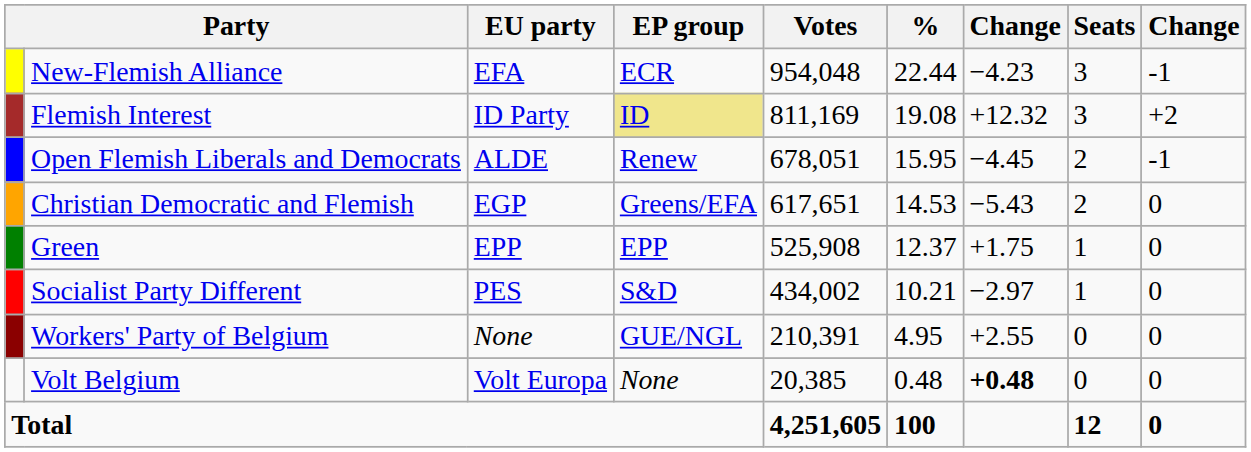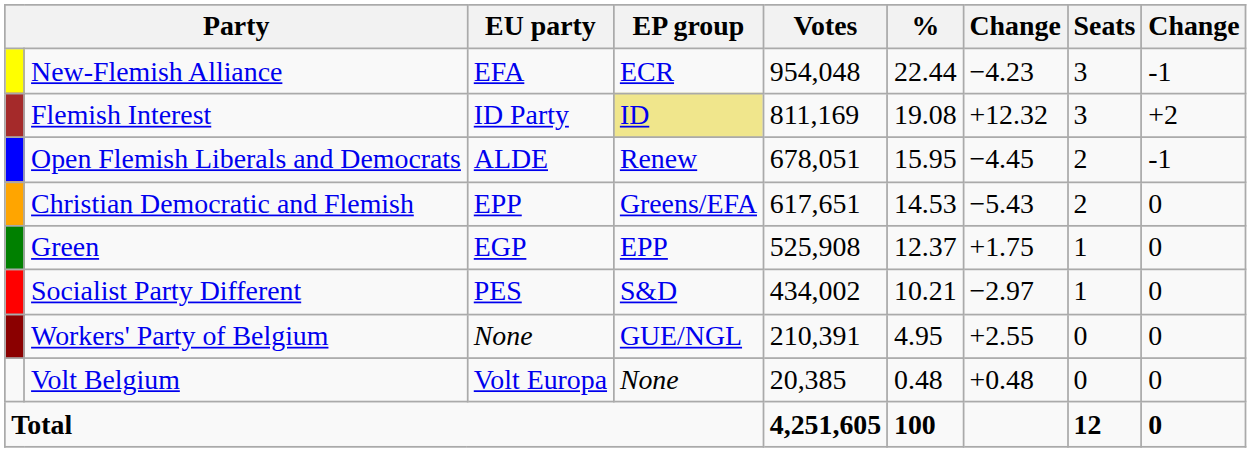(500, 203) EGP -> (498, 203) EPP
(498, 247) EPP -> (500, 247) EGP
(1002, 379) bold -> (1002, 379) normal
